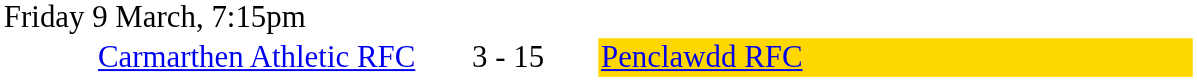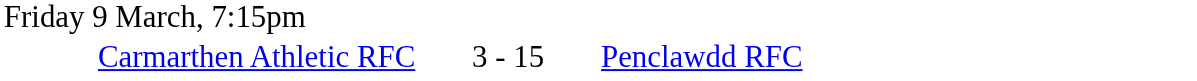(702, 57) gold background -> (702, 57) no background
